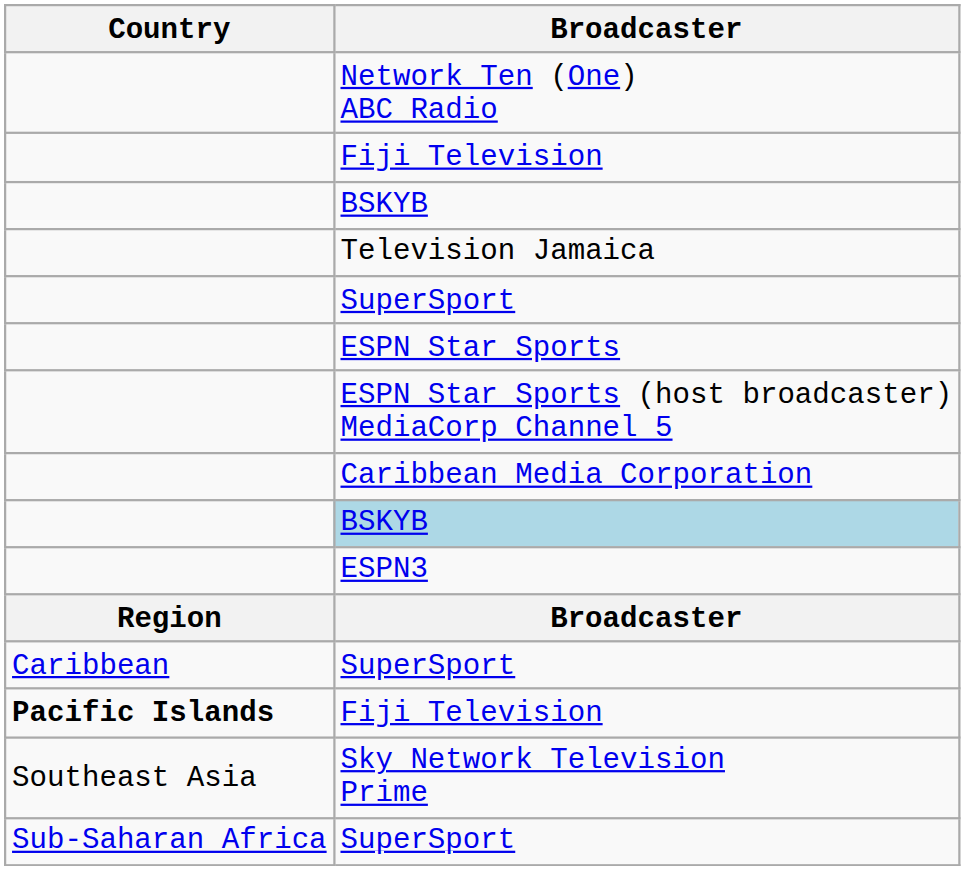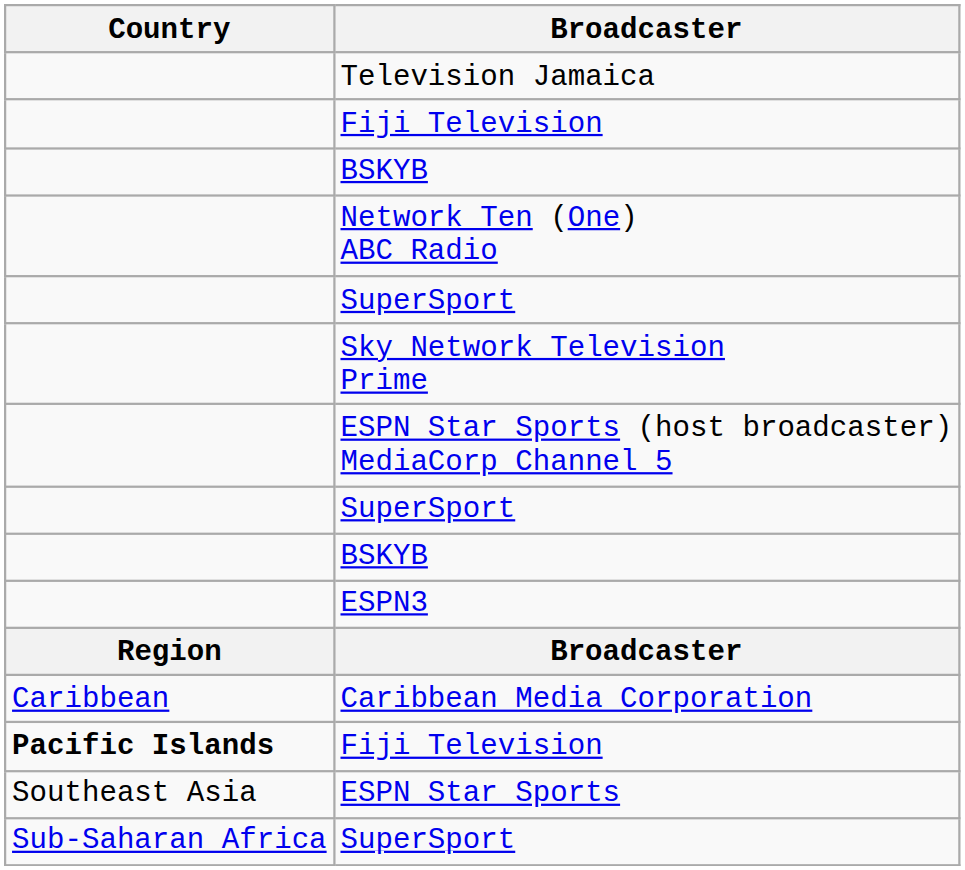(489, 93) Network Ten (One) ABC Radio -> (498, 76) Television Jamaica
(498, 252) Television Jamaica -> (489, 235) Network Ten (One) ABC Radio
(480, 347) ESPN Star Sports -> (533, 364) Sky Network Television Prime
(576, 476) Caribbean Media Corporation -> (428, 509) SuperSport
(384, 523) lightblue background -> (384, 557) no background
(428, 666) SuperSport -> (576, 699) Caribbean Media Corporation
(533, 777) Sky Network Television Prime -> (480, 794) ESPN Star Sports
